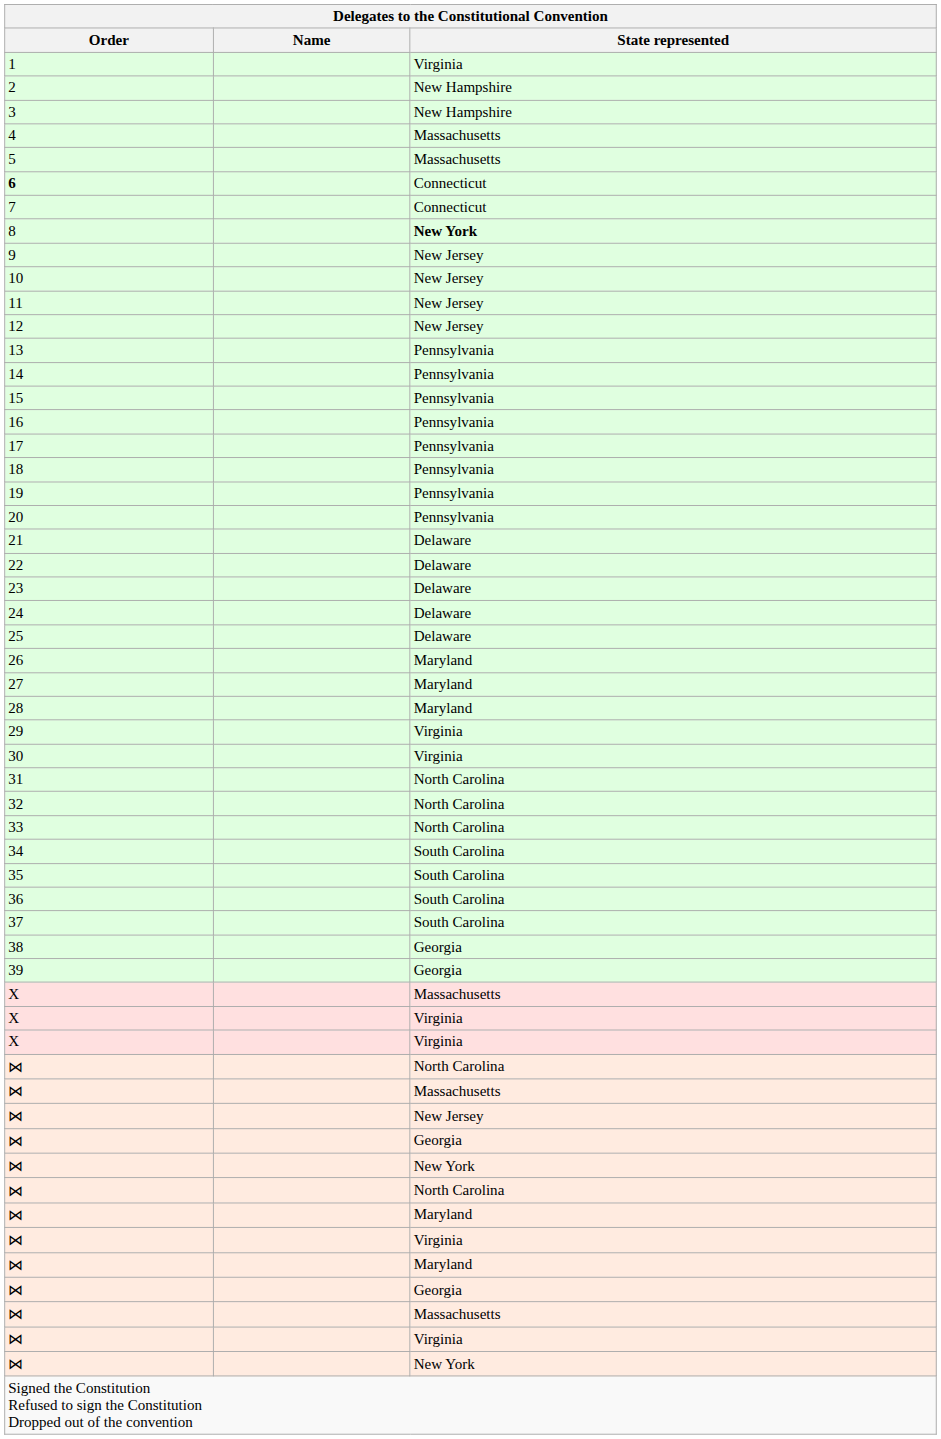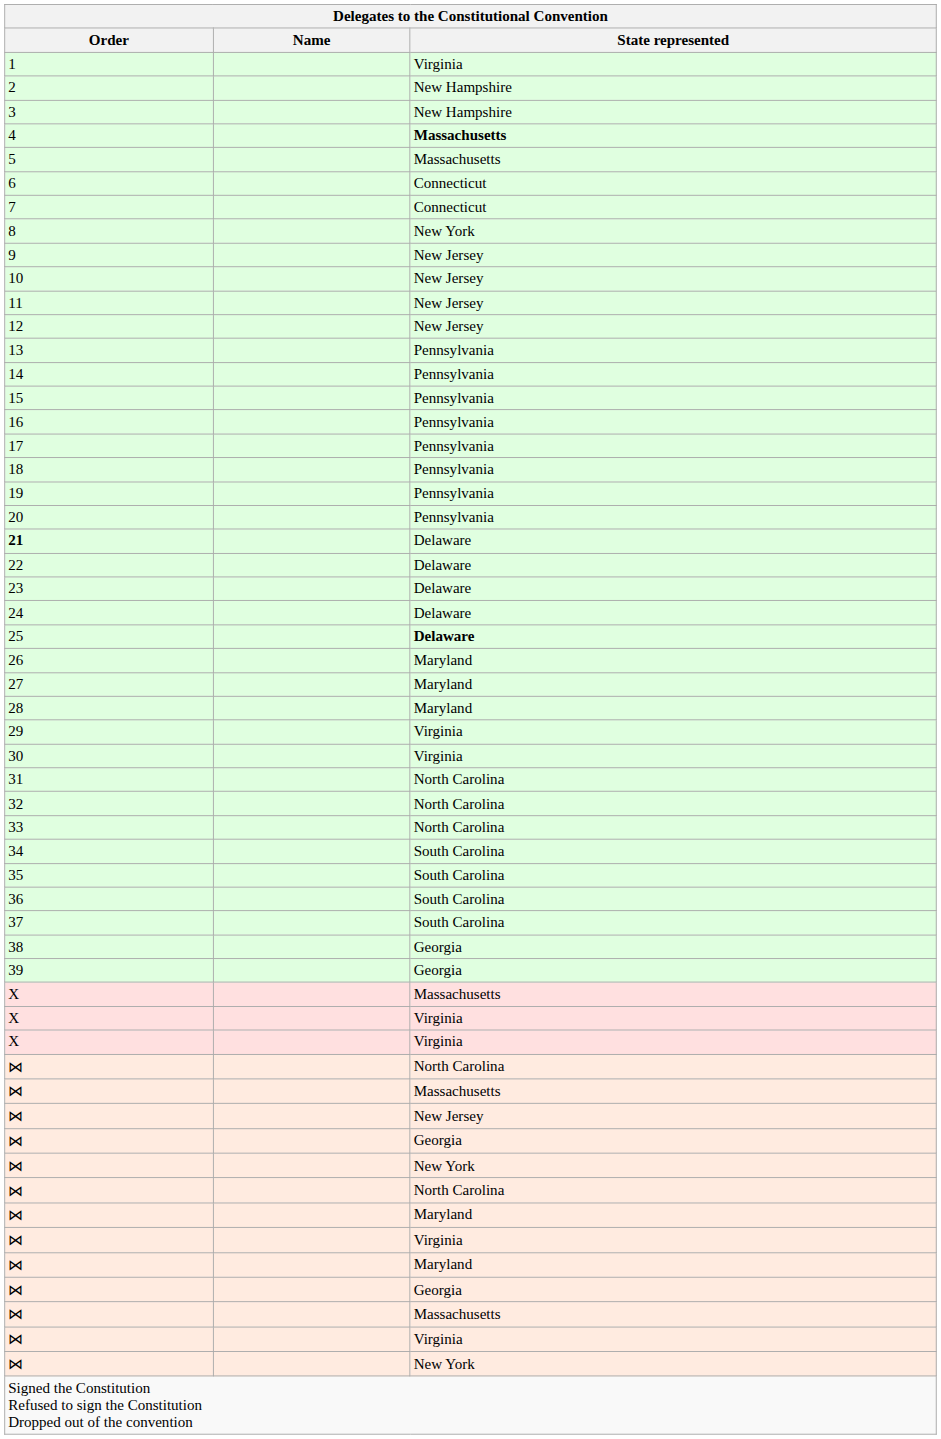(457, 135) normal -> (460, 135) bold
(12, 183) bold -> (12, 183) normal
(445, 231) bold -> (444, 231) normal
(16, 541) normal -> (16, 541) bold
(442, 636) normal -> (444, 636) bold
